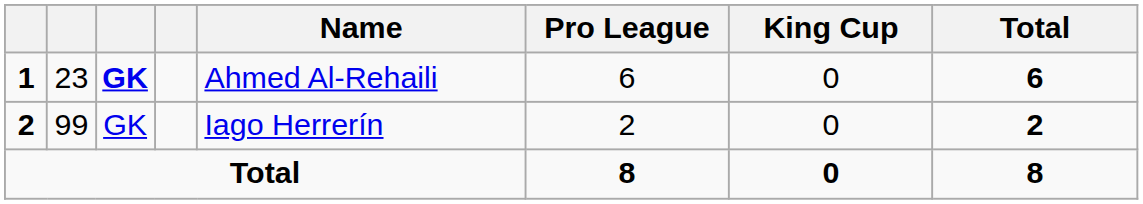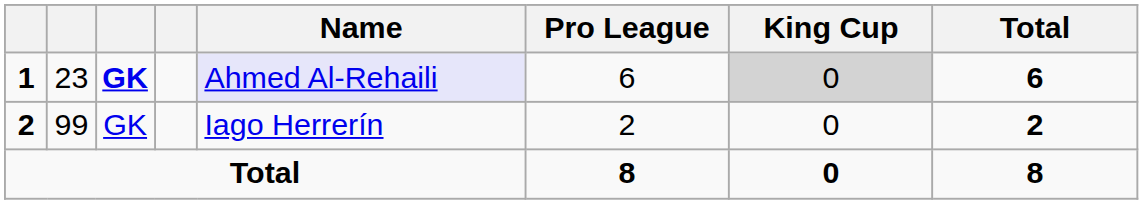(321, 76) no background -> (321, 76) lavender background
(831, 76) no background -> (831, 76) lightgrey background
